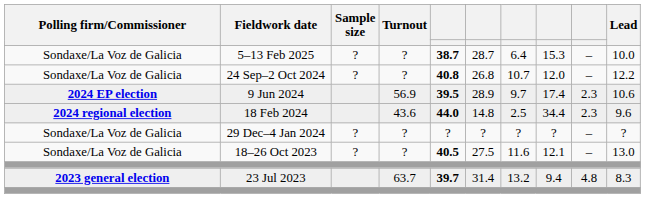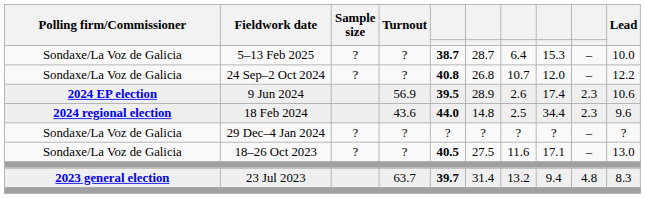(518, 94) 9.7 -> (518, 94) 2.6
(554, 152) 12.1 -> (554, 152) 17.1
